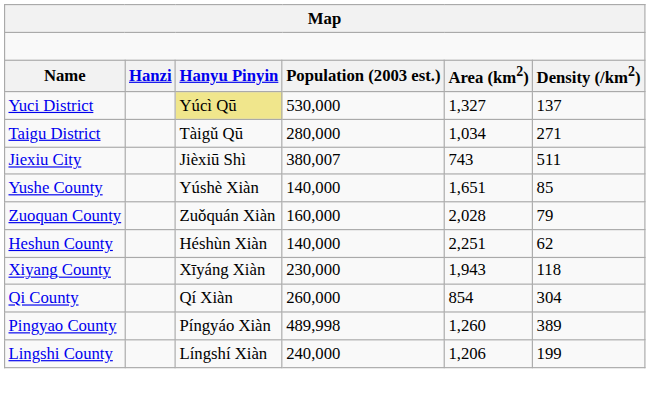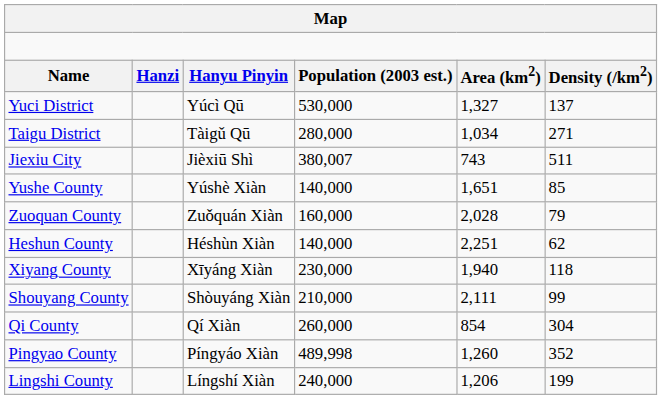(208, 105) khaki background -> (215, 105) no background
(467, 271) 1,943 -> (479, 271) 1,940
+ row: (69, 298)
(549, 326) 389 -> (561, 353) 352
